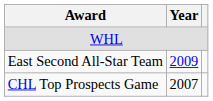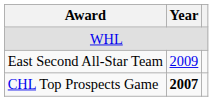(184, 84) normal -> (184, 84) bold
